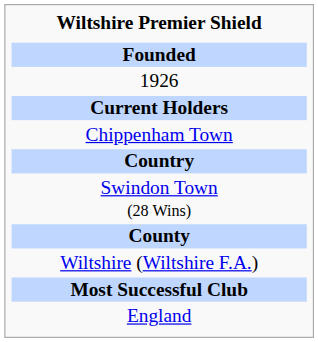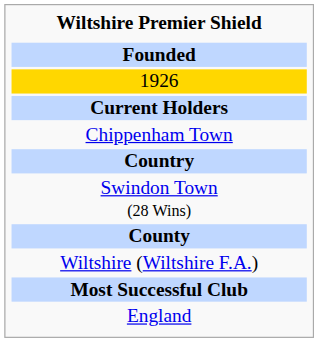(159, 81) no background -> (159, 81) gold background
